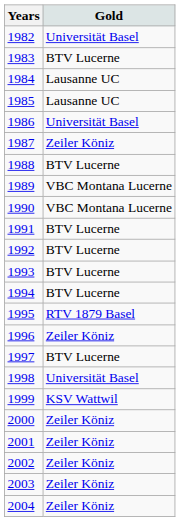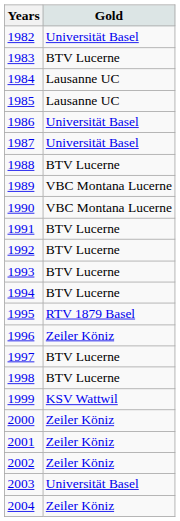(80, 143) Zeiler Köniz -> (92, 143) Universität Basel
(92, 377) Universität Basel -> (83, 377) BTV Lucerne
(80, 484) Zeiler Köniz -> (92, 484) Universität Basel
